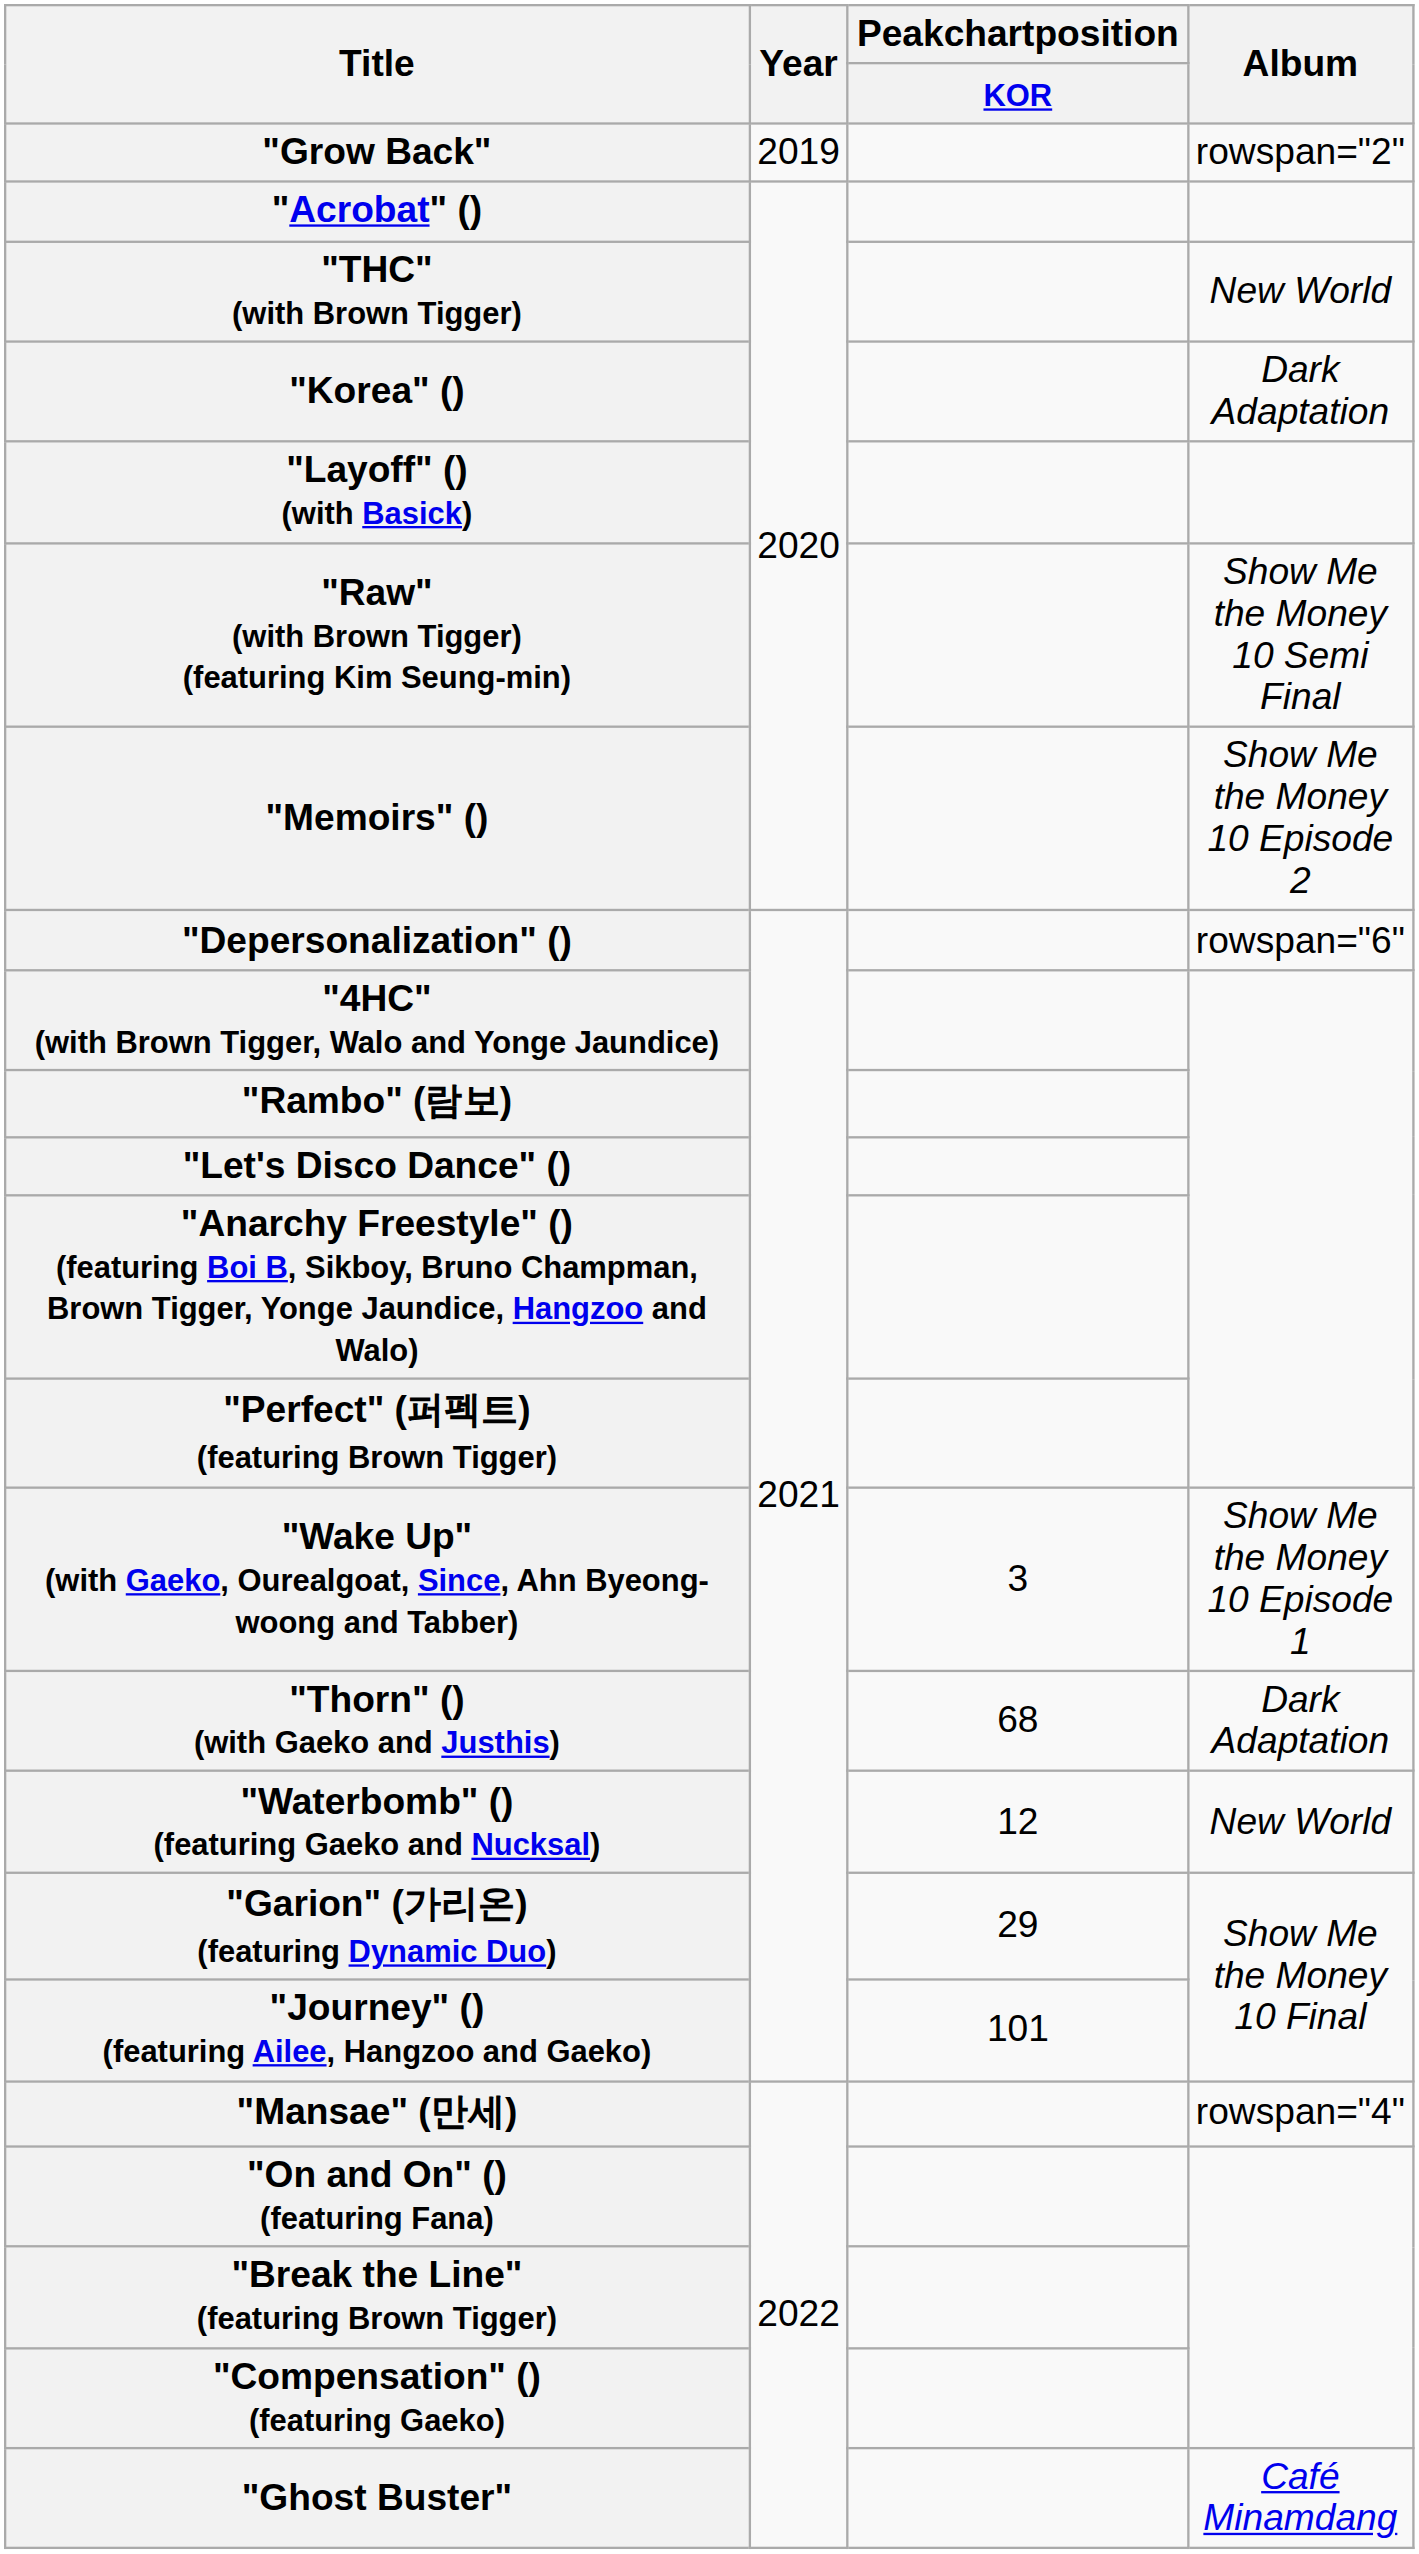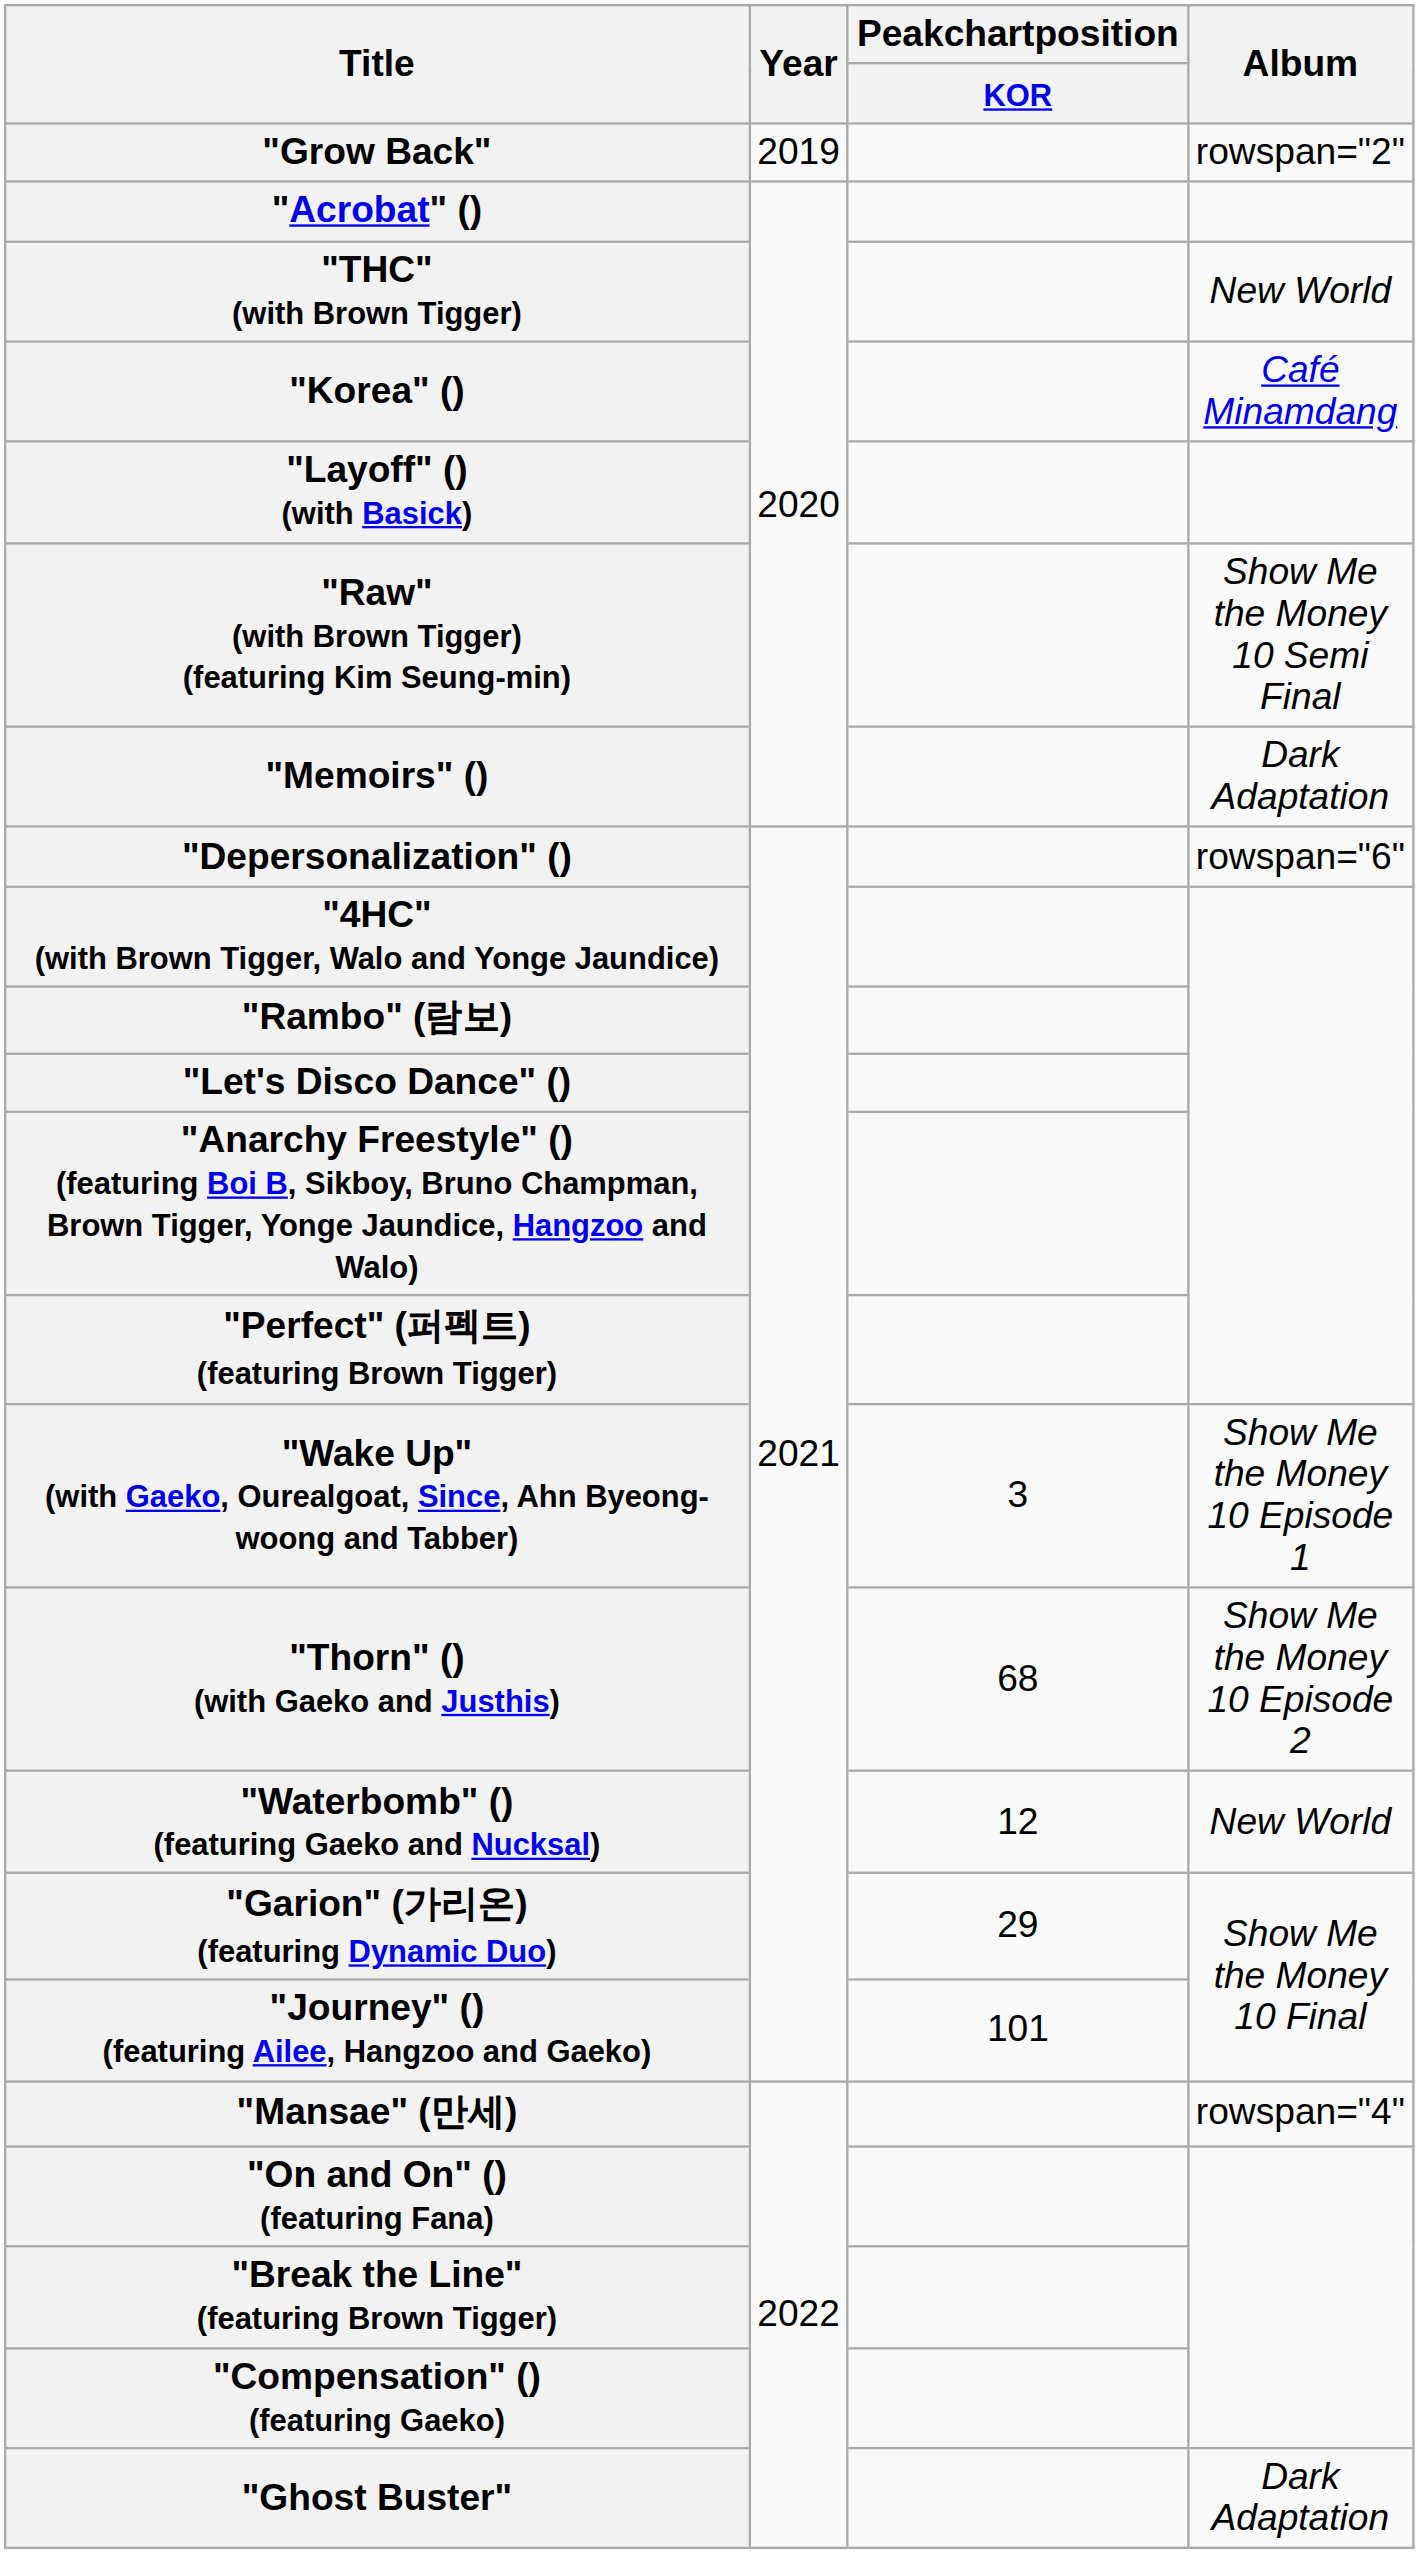(1300, 390) Dark Adaptation -> (1300, 390) Café Minamdang
(1300, 818) Show Me the Money 10 Episode 2 -> (1300, 776) Dark Adaptation
(1300, 1720) Dark Adaptation -> (1300, 1678) Show Me the Money 10 Episode 2
(1300, 2497) Café Minamdang -> (1300, 2497) Dark Adaptation
